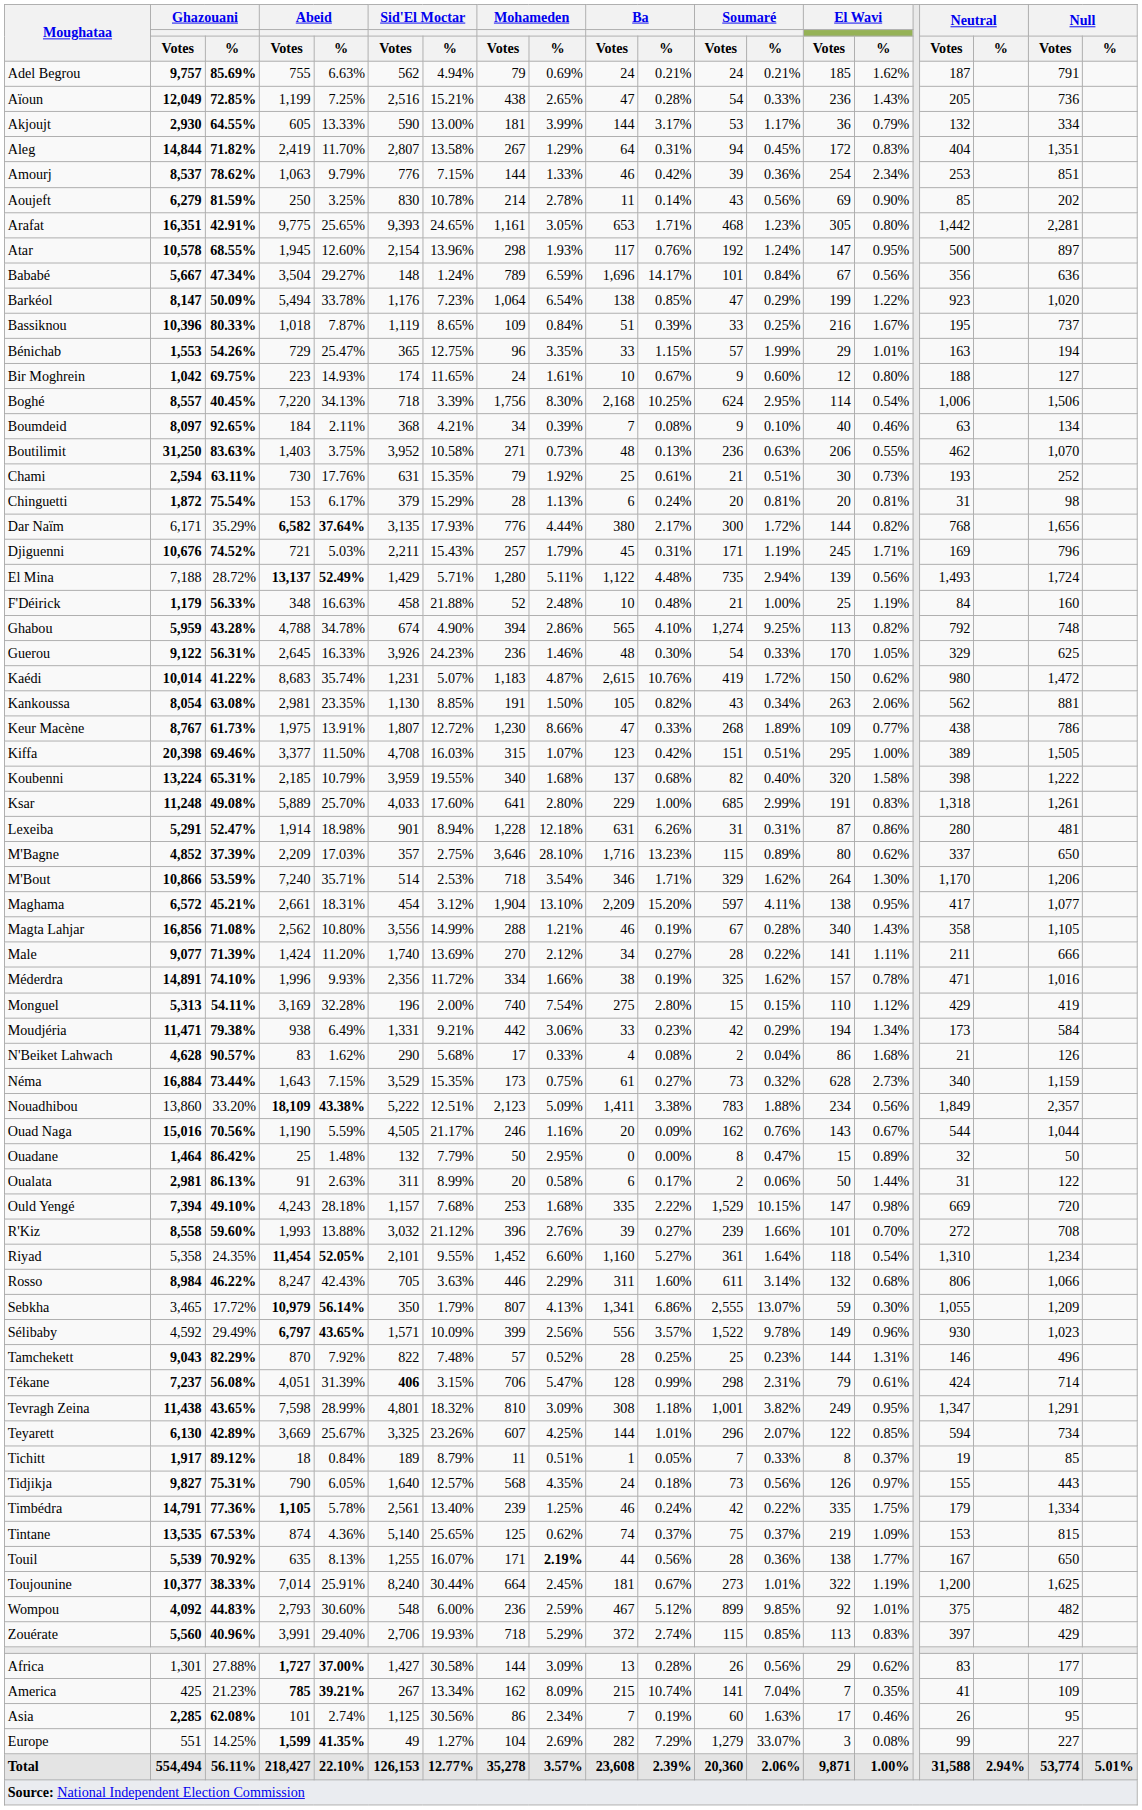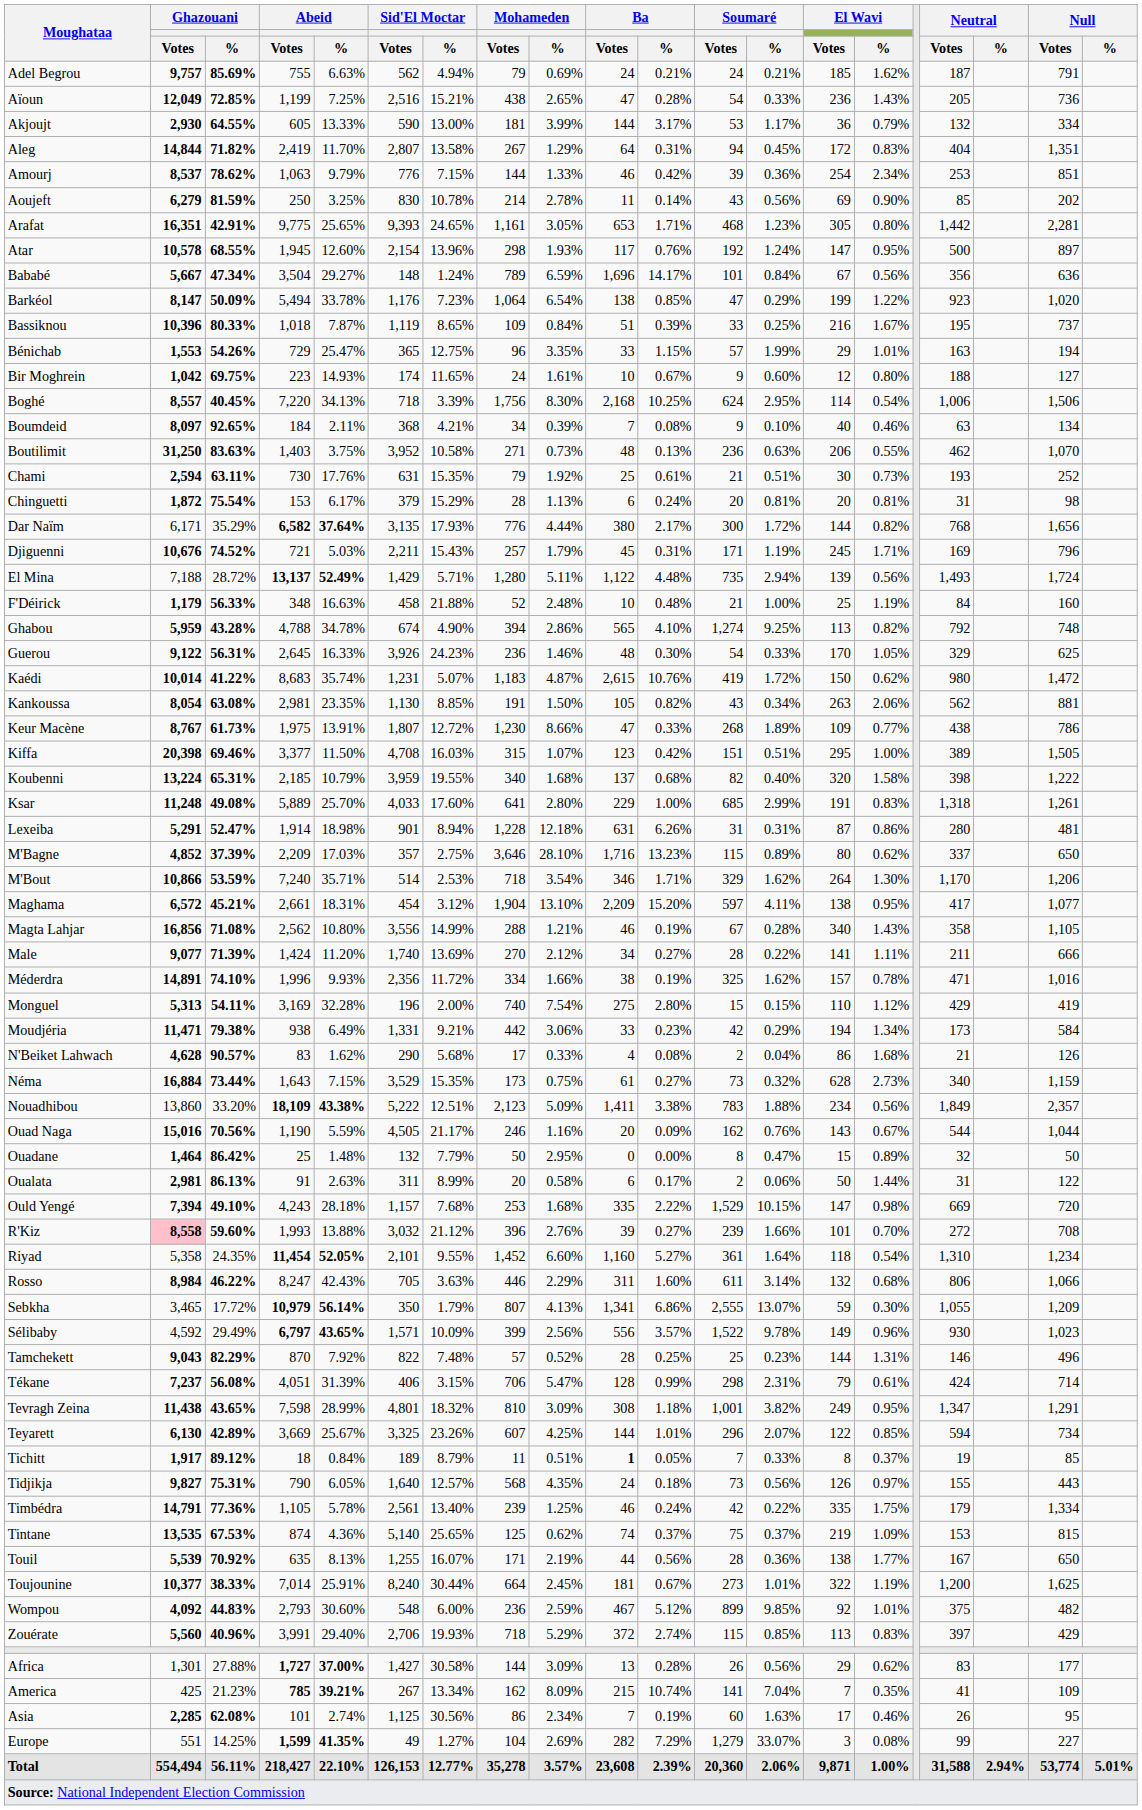(186, 1231) no background -> (186, 1231) pink background
(409, 1382) bold -> (409, 1382) normal
(631, 1458) normal -> (631, 1458) bold
(295, 1508) bold -> (295, 1508) normal
(563, 1559) bold -> (564, 1559) normal
